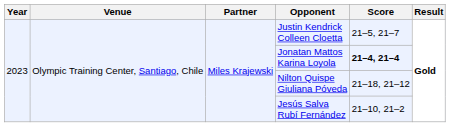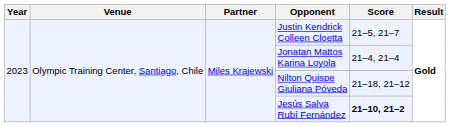(375, 58) bold -> (375, 58) normal
(378, 109) normal -> (378, 109) bold
